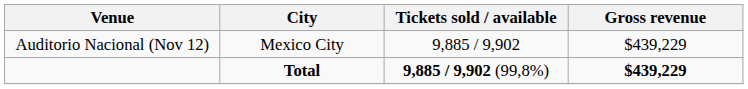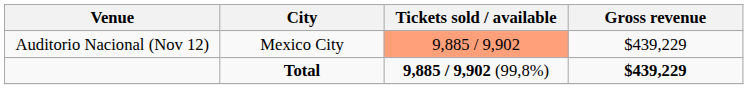(476, 44) no background -> (476, 44) lightsalmon background
